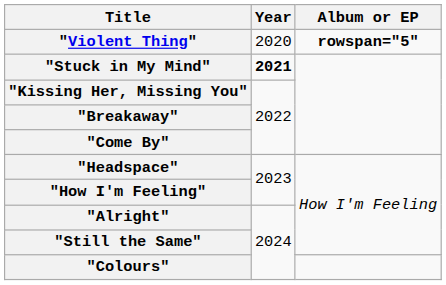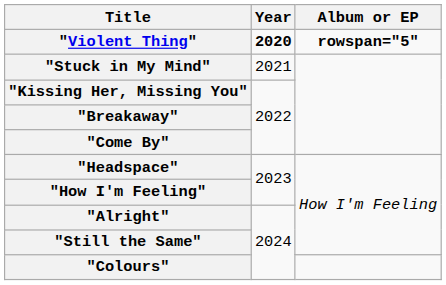(273, 42) normal -> (273, 42) bold
(273, 67) bold -> (273, 67) normal
